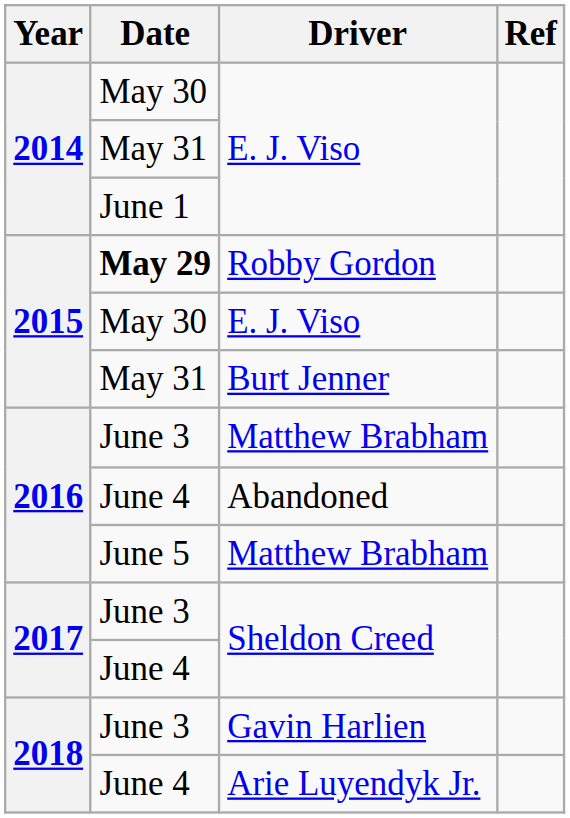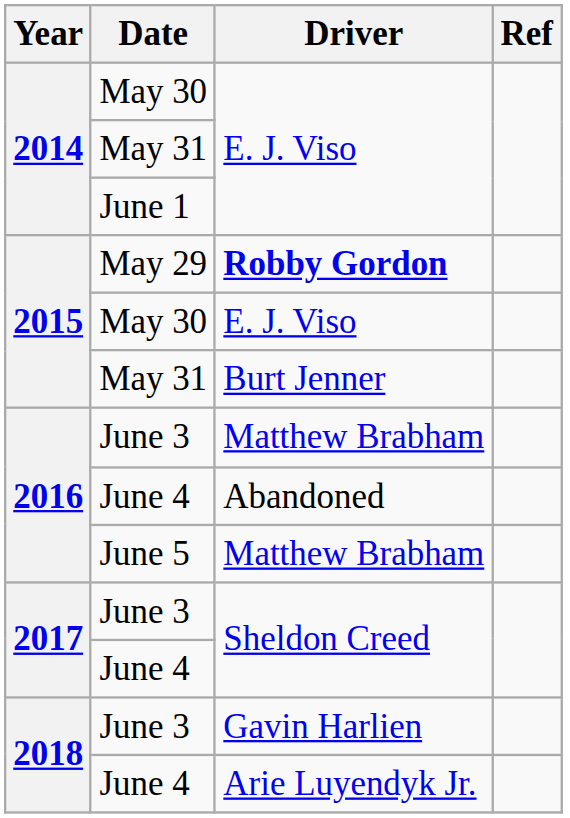(155, 264) bold -> (153, 264) normal
(332, 264) normal -> (335, 264) bold
